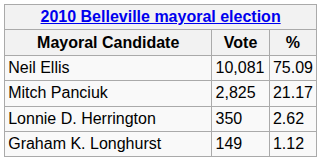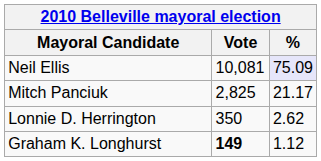(293, 67) no background -> (293, 67) lavender background
(229, 144) normal -> (229, 144) bold
